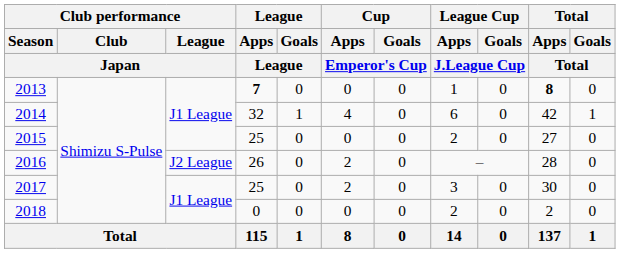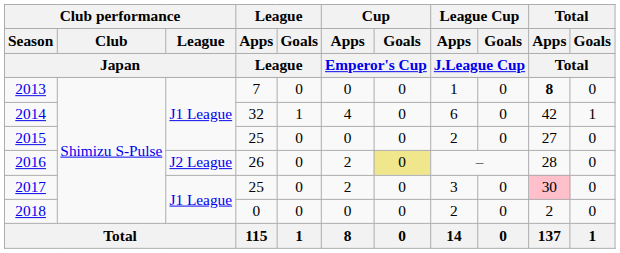(256, 89) bold -> (256, 89) normal
(402, 162) no background -> (402, 162) khaki background
(549, 187) no background -> (549, 187) pink background
